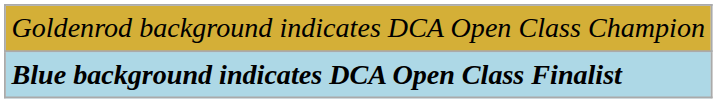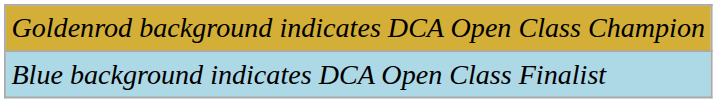(317, 74) bold -> (309, 74) normal
